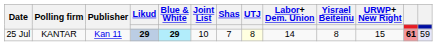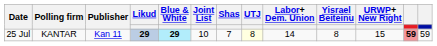(411, 35) 61 -> (411, 35) 59
(425, 35) lavender background -> (425, 35) no background
